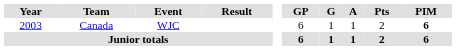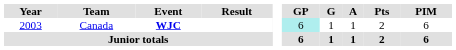(168, 25) normal -> (168, 25) bold
(301, 25) no background -> (301, 25) paleturquoise background
(426, 25) bold -> (426, 25) normal
